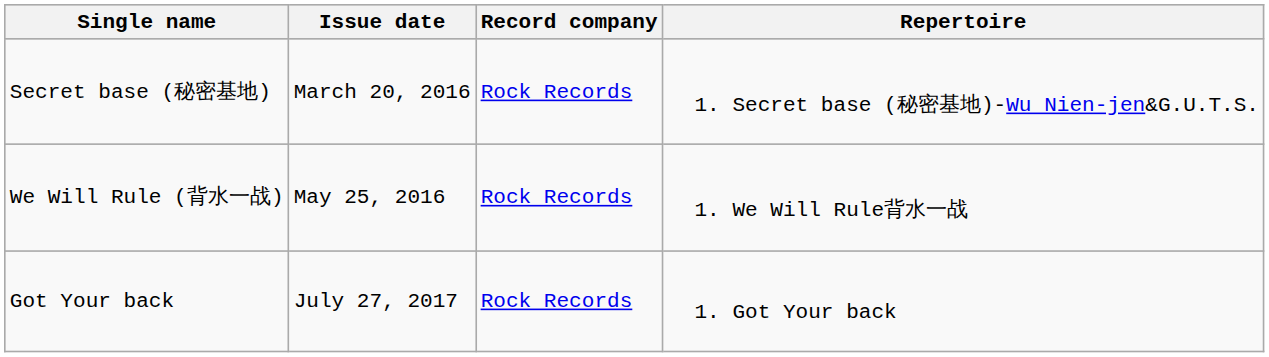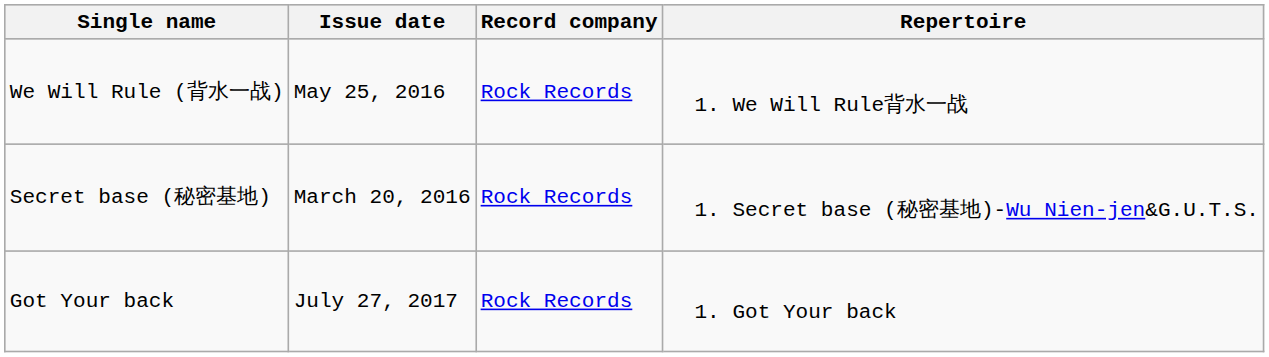rows swapped: (140, 93) <-> (147, 198)
